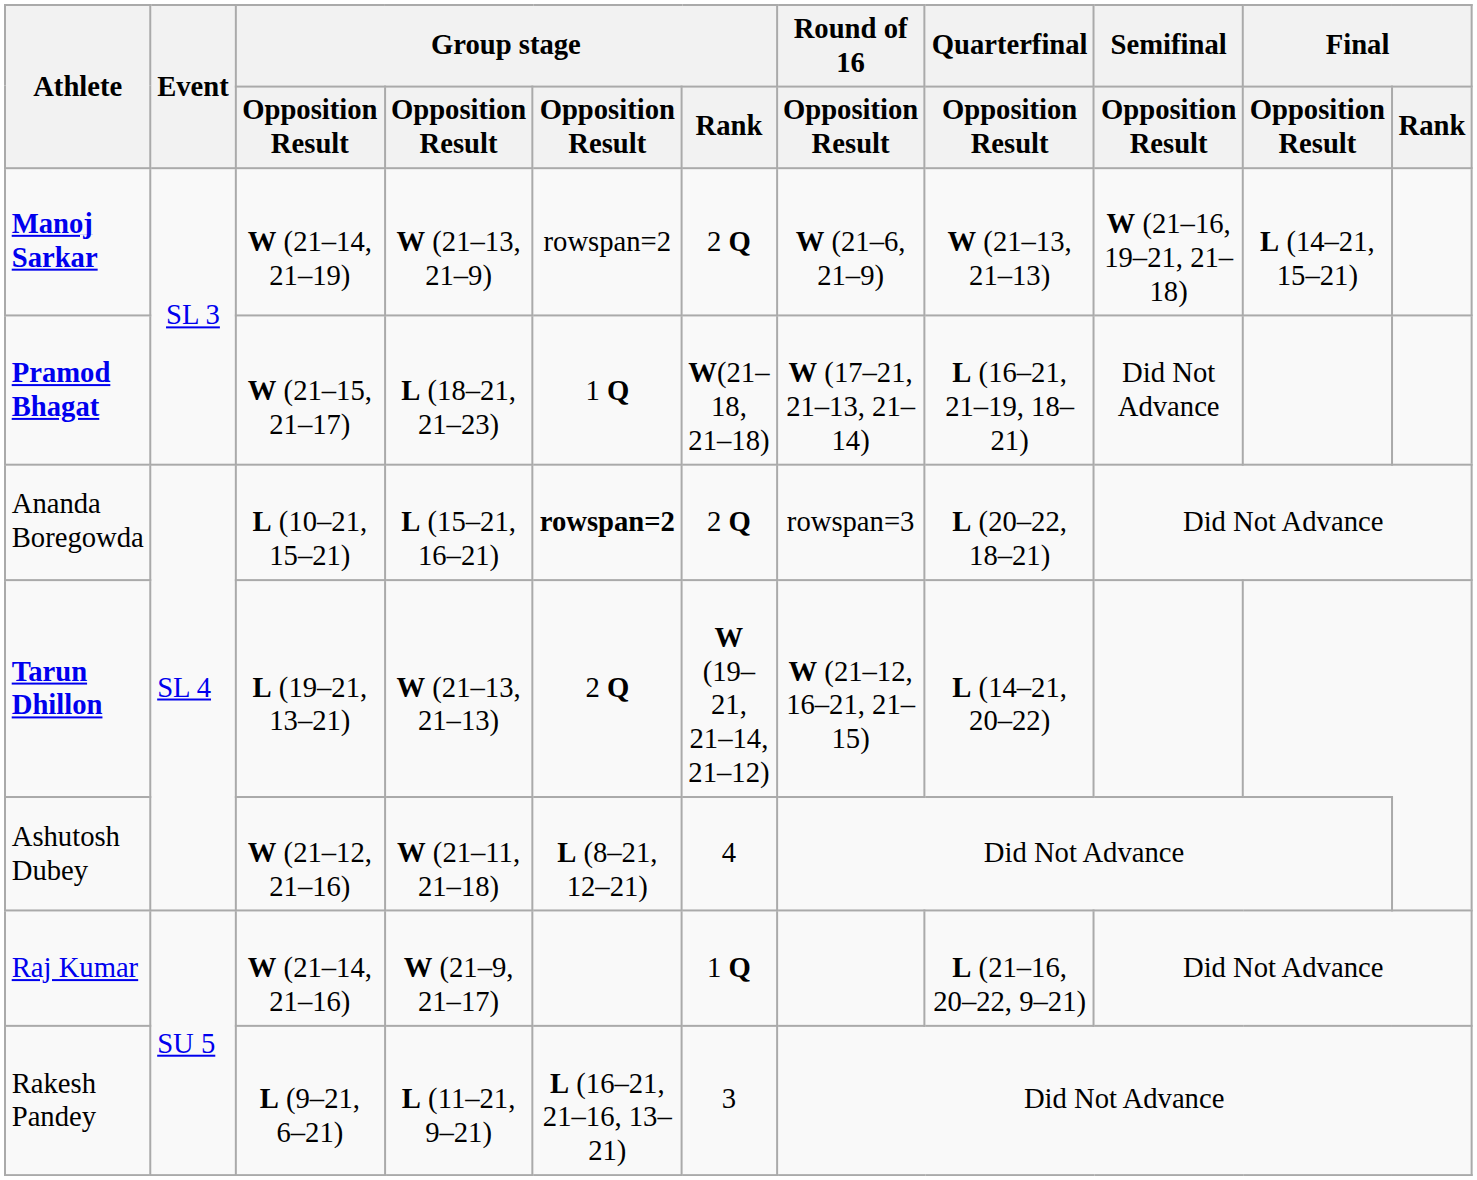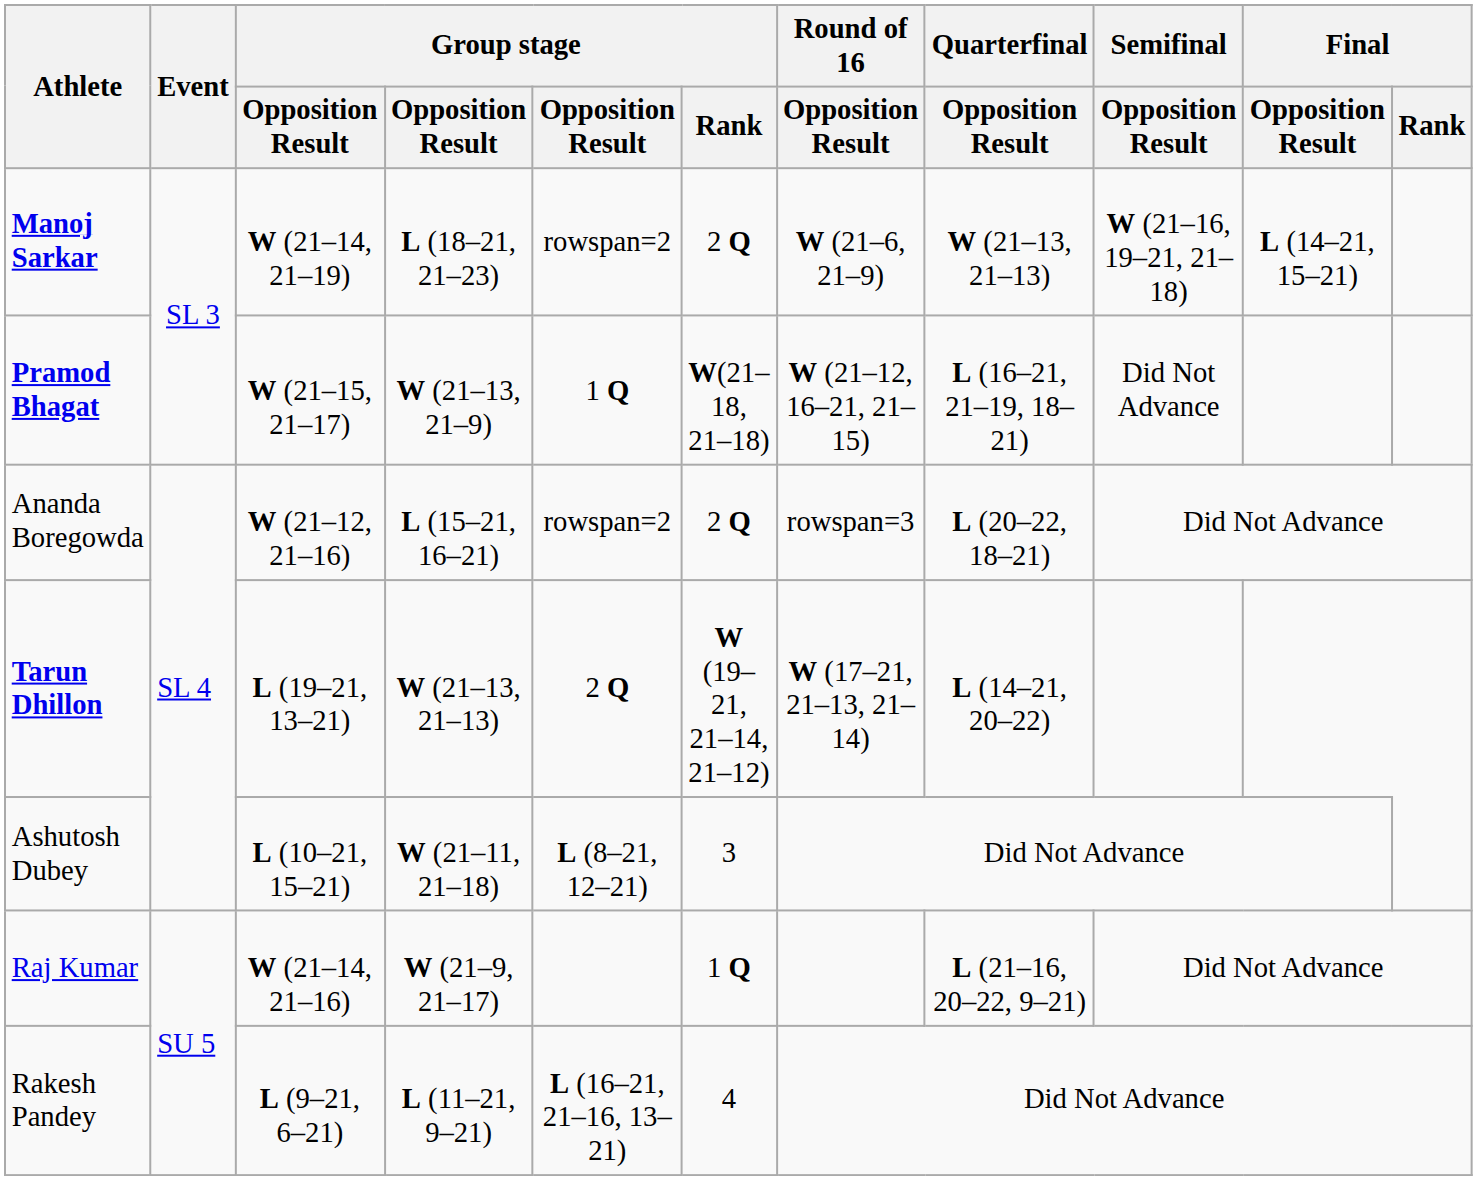(459, 258) W (21–13, 21–9) -> (459, 258) L (18–21, 21–23)
(459, 407) L (18–21, 21–23) -> (459, 407) W (21–13, 21–9)
(851, 407) W (17–21, 21–13, 21–14) -> (851, 407) W (21–12, 16–21, 21–15)
(310, 538) L (10–21, 15–21) -> (310, 538) W (21–12, 21–16)
(607, 522) bold -> (607, 522) normal
(851, 704) W (21–12, 16–21, 21–15) -> (851, 704) W (17–21, 21–13, 21–14)
(310, 870) W (21–12, 21–16) -> (310, 870) L (10–21, 15–21)
(729, 853) 4 -> (729, 853) 3
(729, 1100) 3 -> (729, 1100) 4
